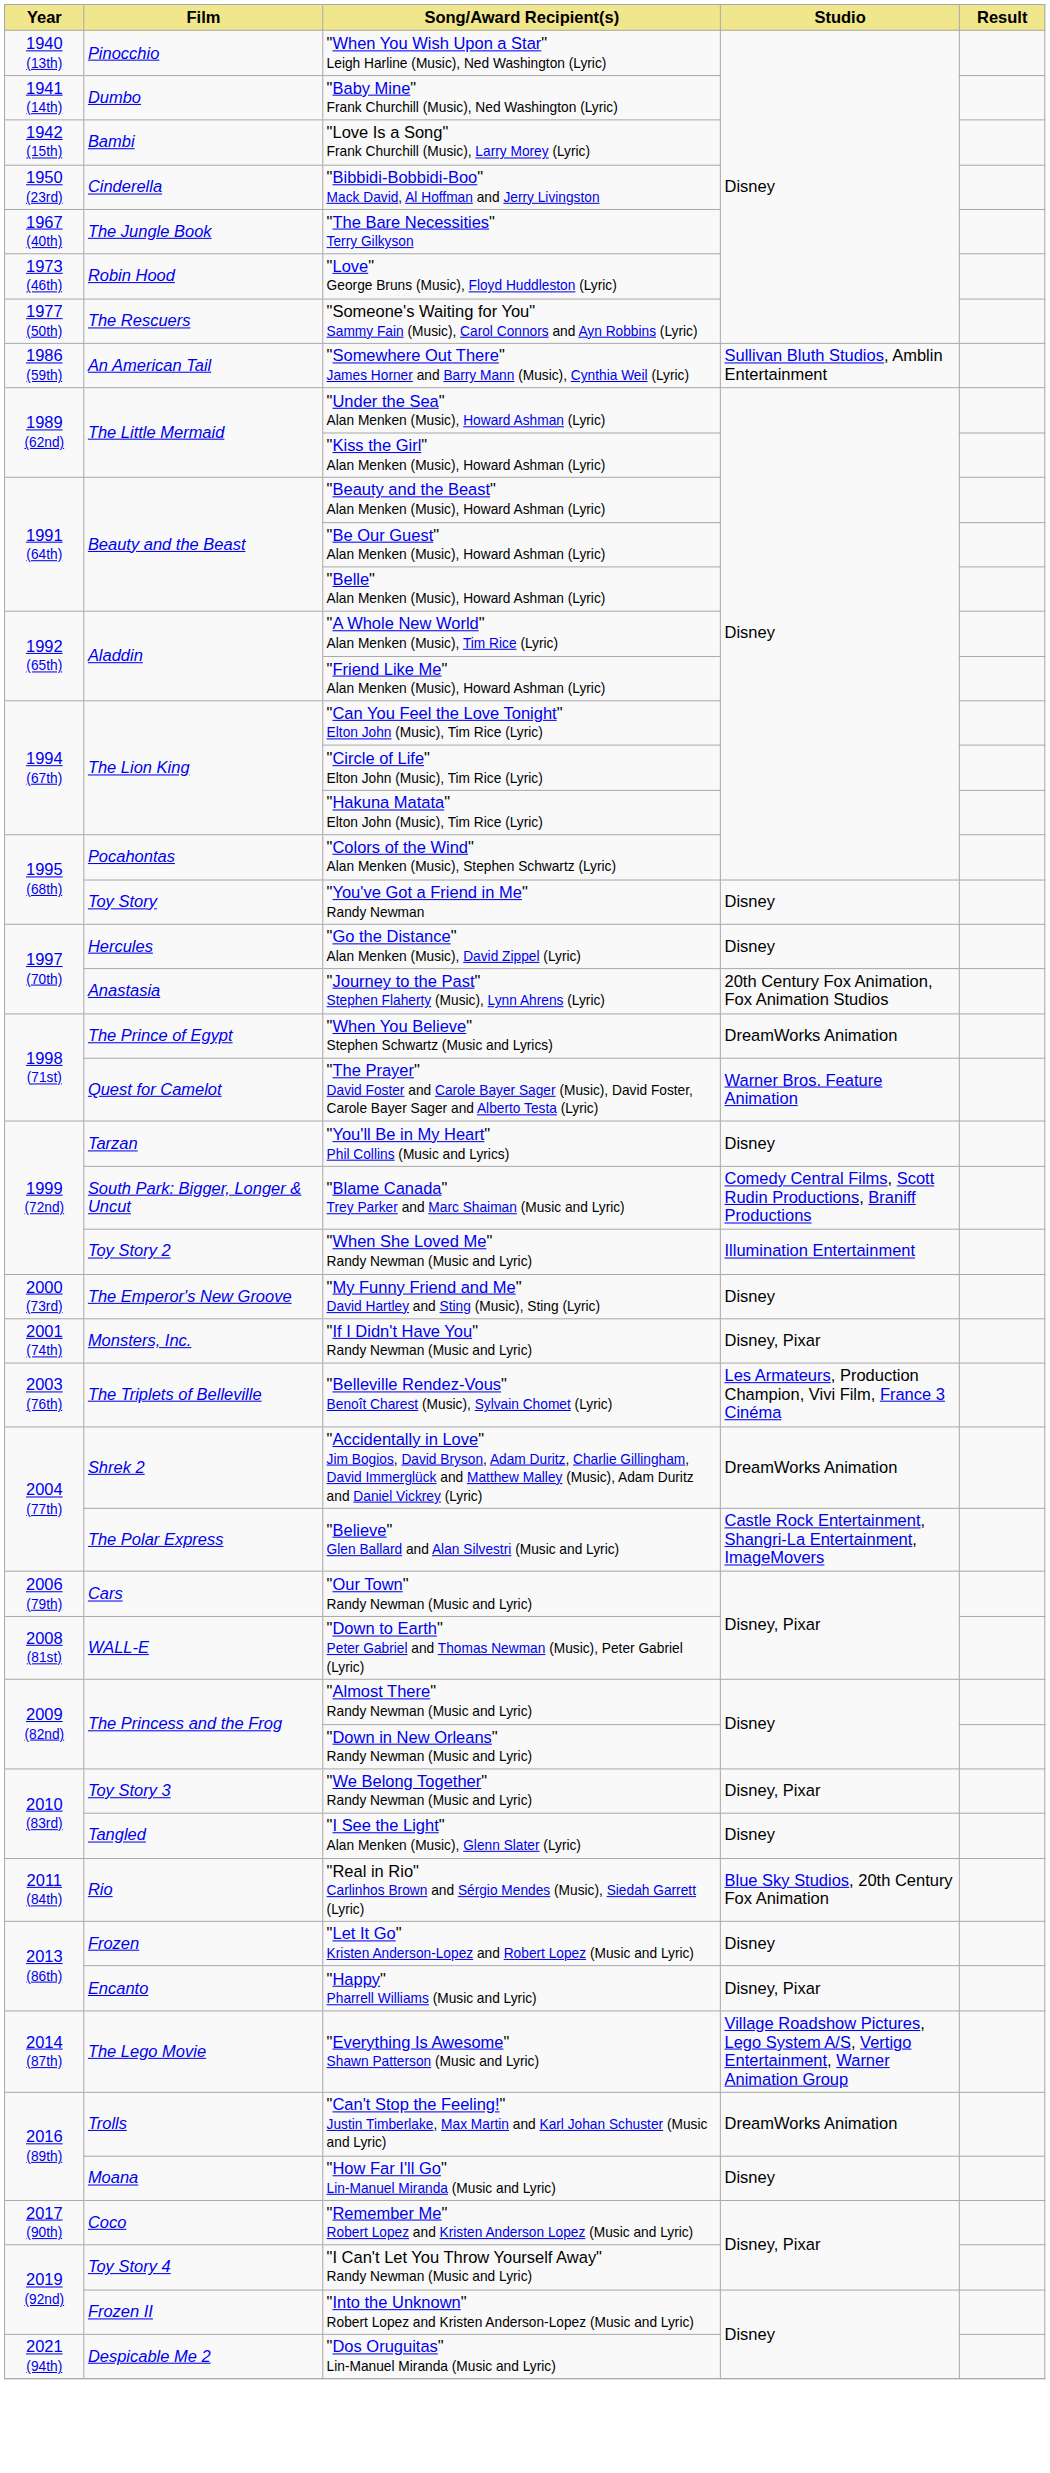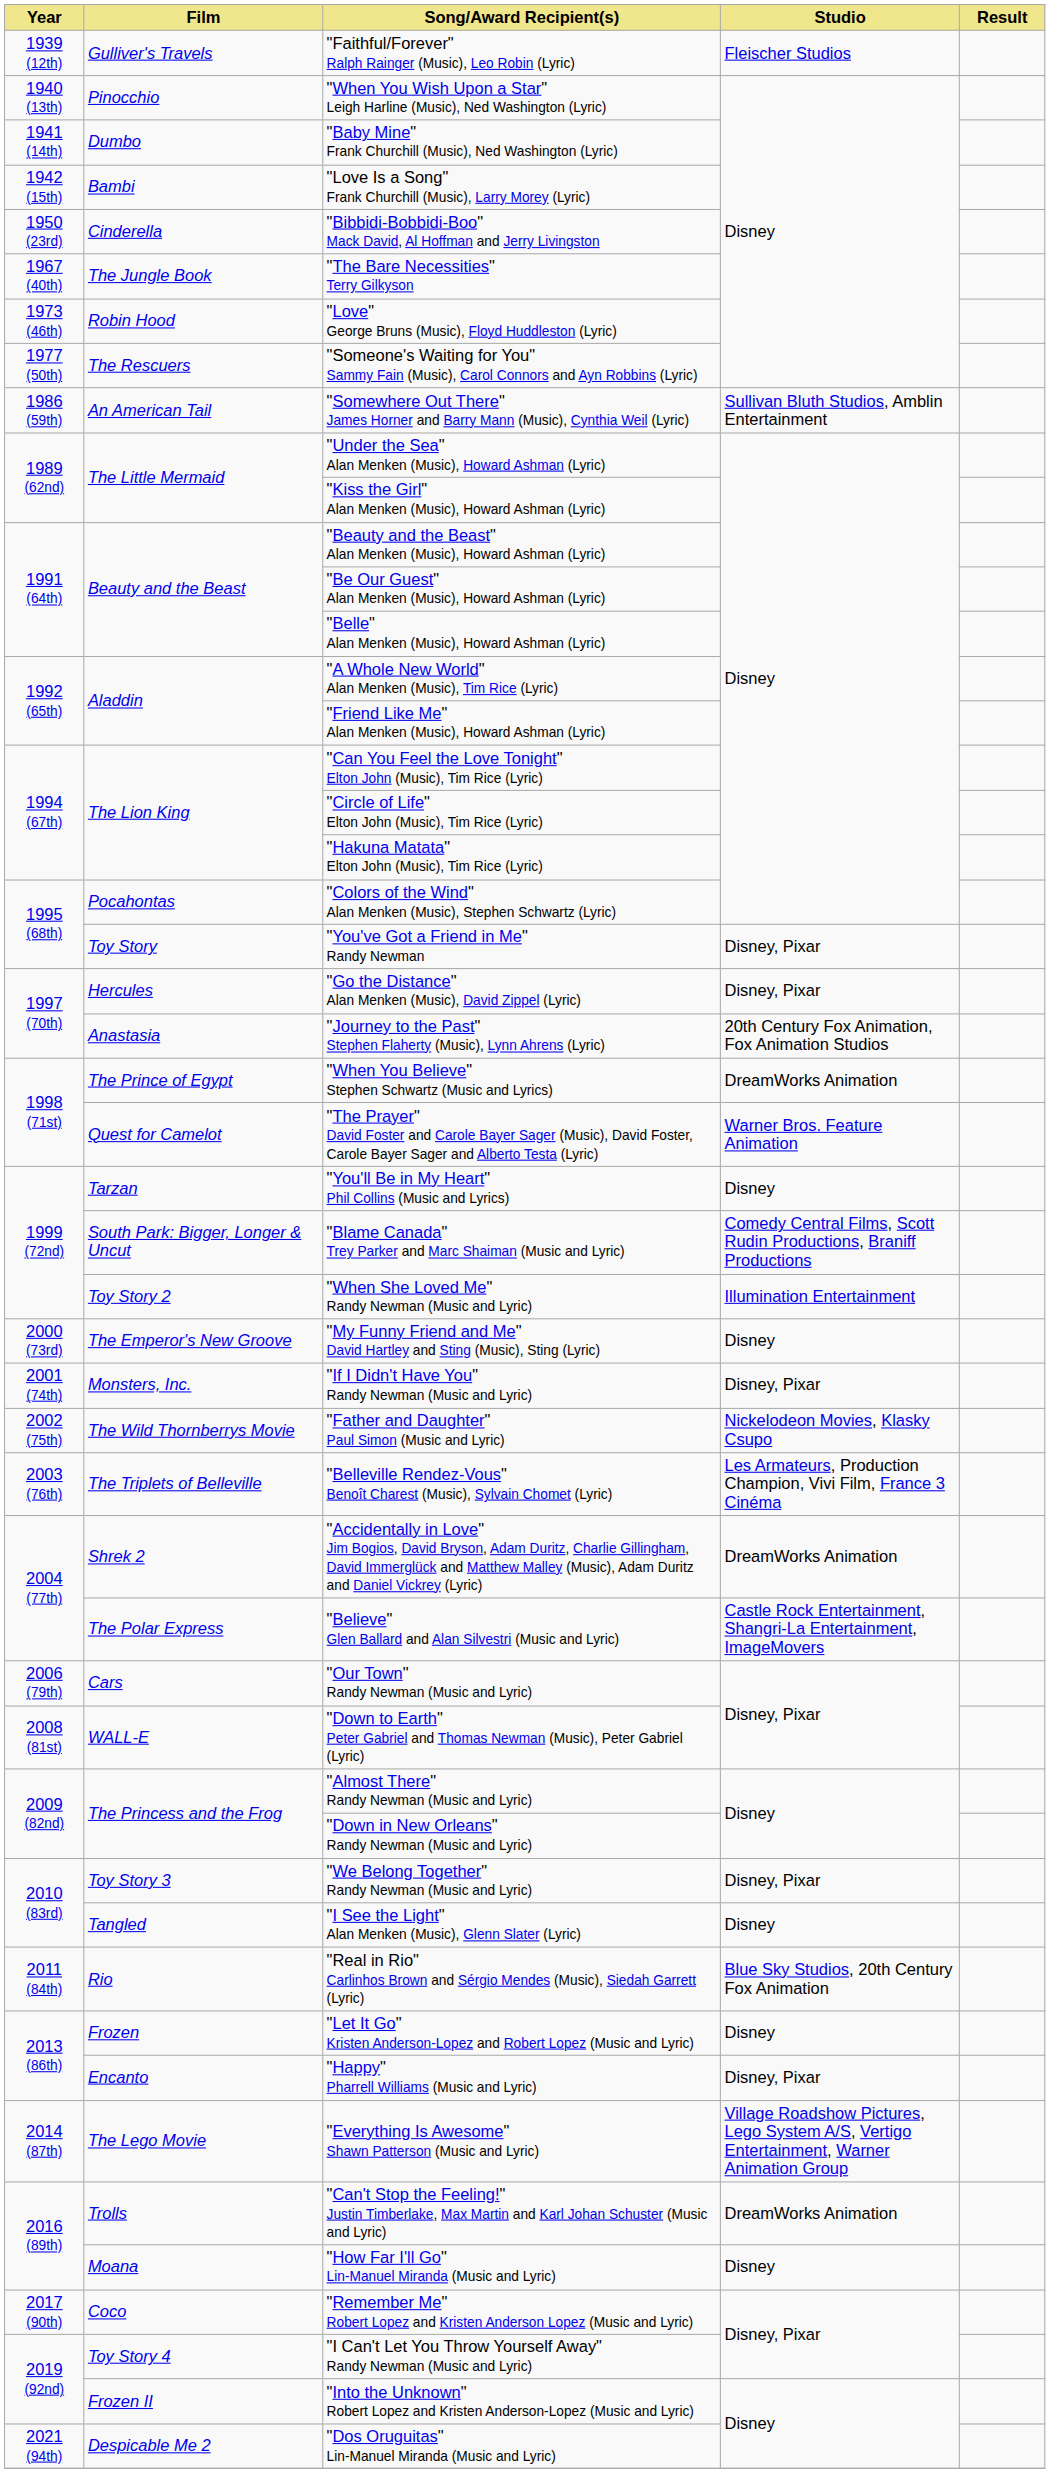+ row: (451, 52)
(750, 901) Disney -> (772, 946) Disney, Pixar
(750, 946) Disney -> (772, 991) Disney, Pixar
+ row: (416, 1430)
